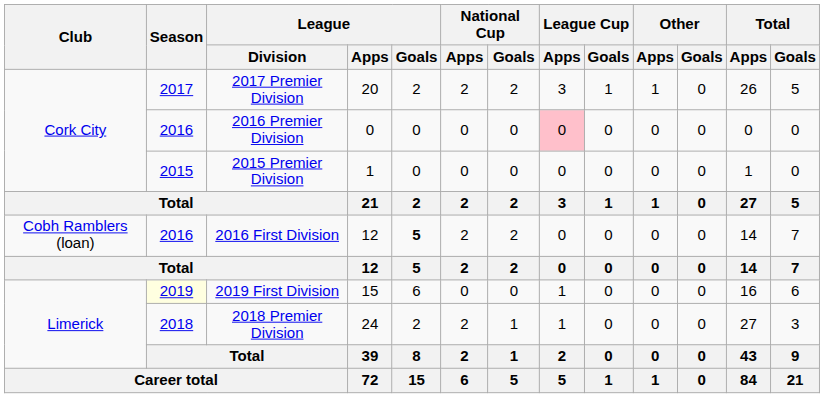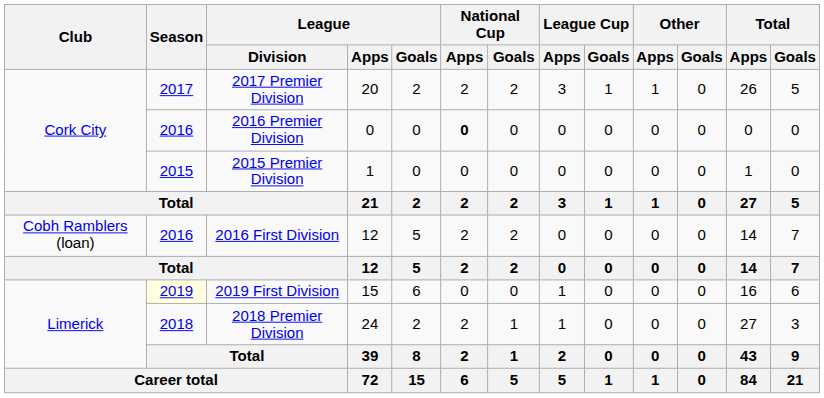(464, 130) normal -> (464, 130) bold
(562, 130) pink background -> (562, 130) no background
(417, 235) bold -> (417, 235) normal
